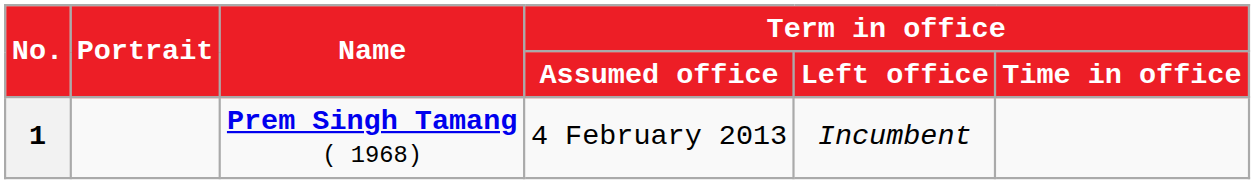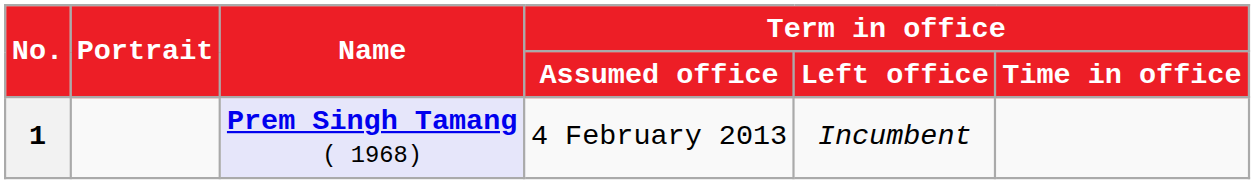(372, 136) no background -> (372, 136) lavender background
